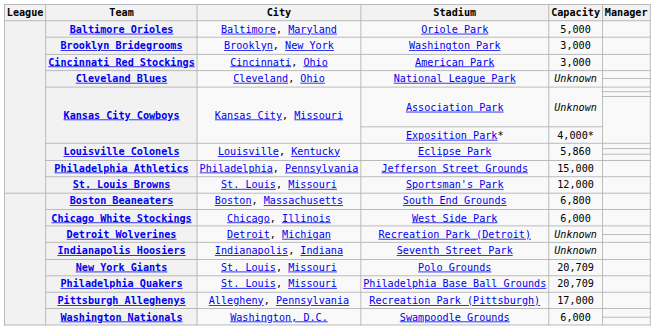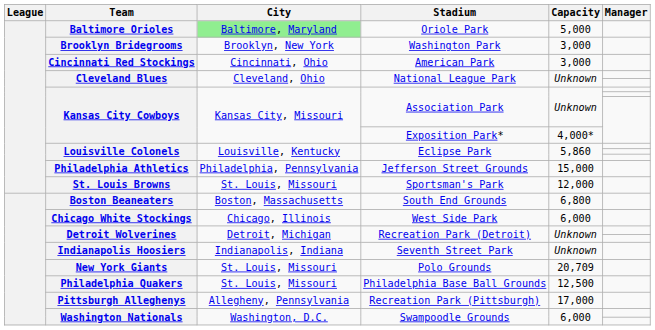(279, 29) no background -> (279, 29) lightgreen background
(576, 284) 20,709 -> (576, 284) 12,500
